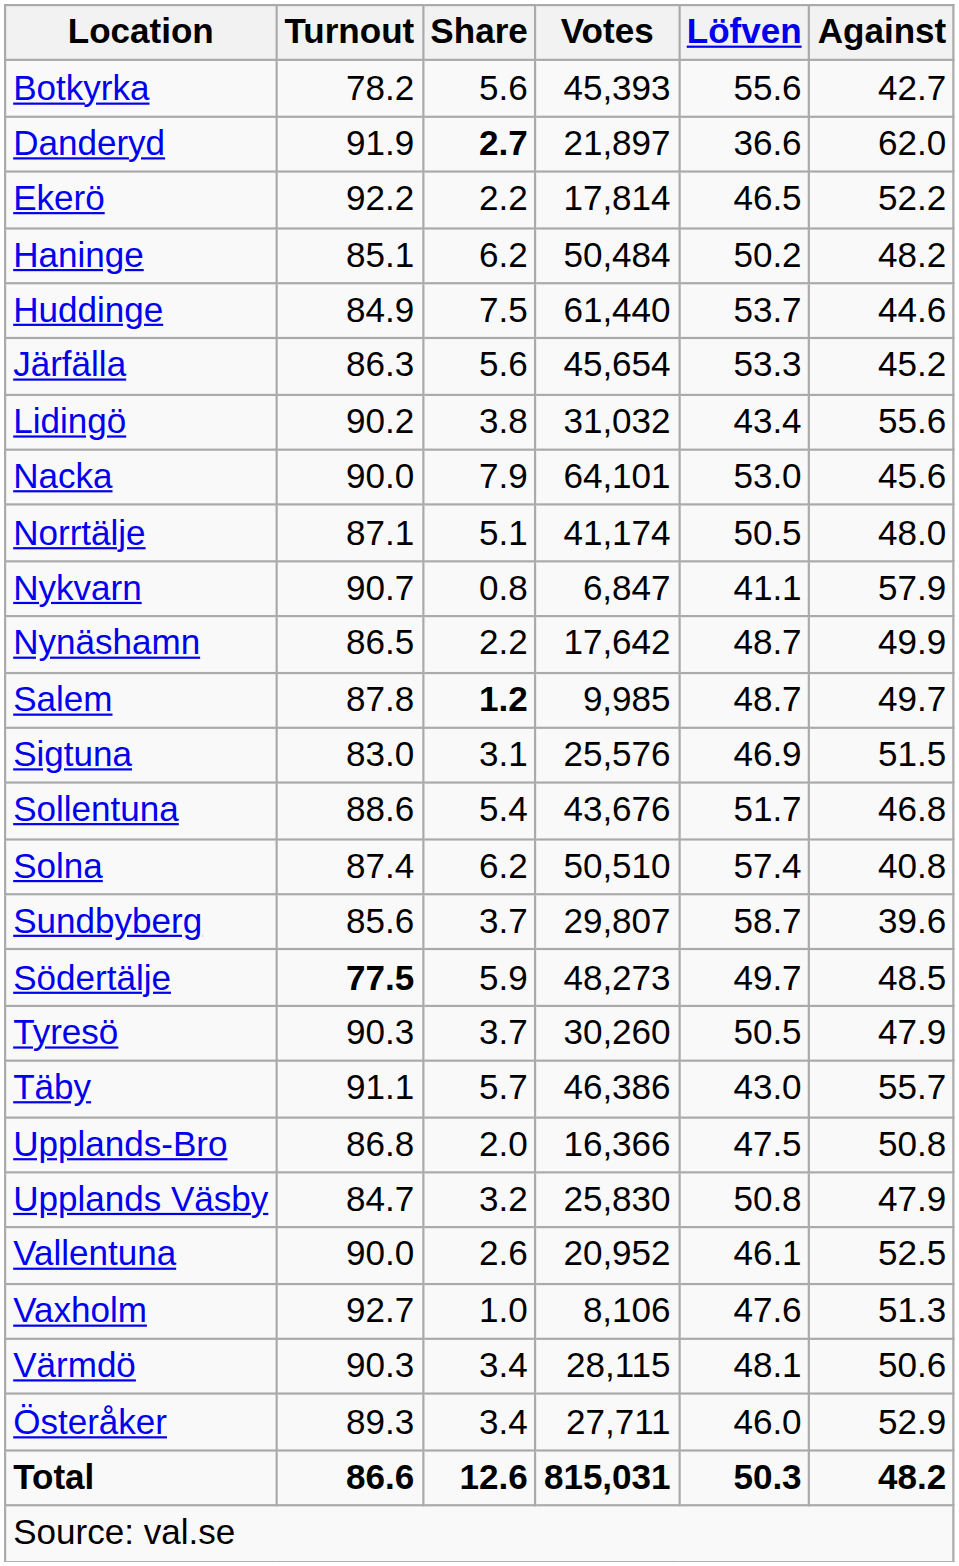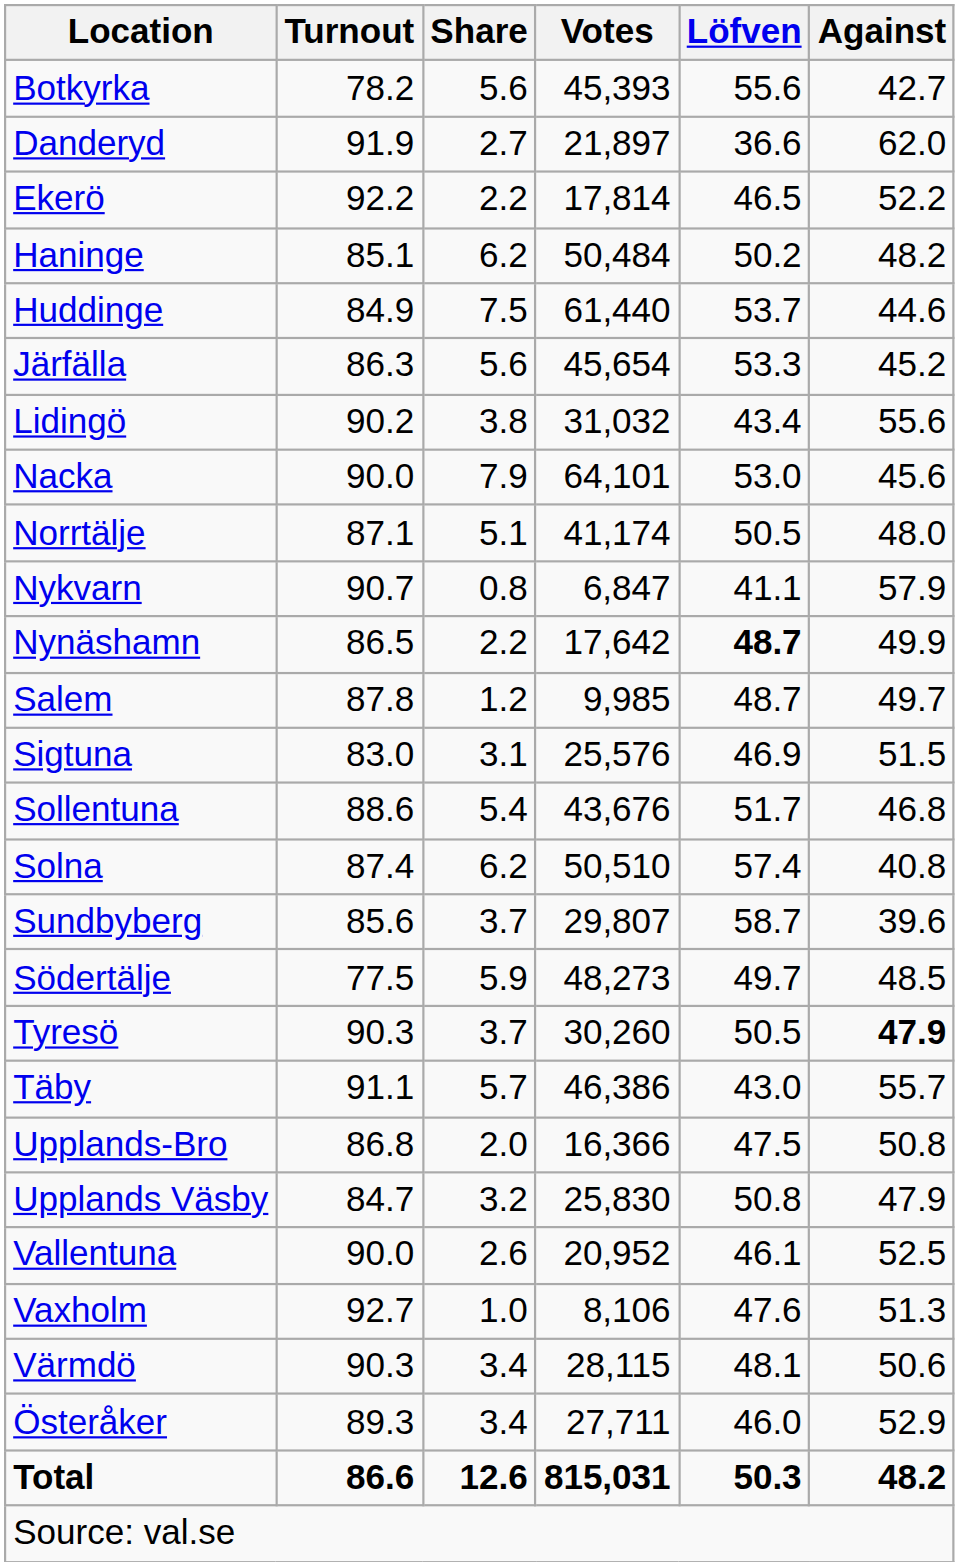(503, 143) bold -> (503, 143) normal
(768, 643) normal -> (768, 643) bold
(503, 699) bold -> (503, 699) normal
(380, 976) bold -> (380, 976) normal
(912, 1032) normal -> (912, 1032) bold
